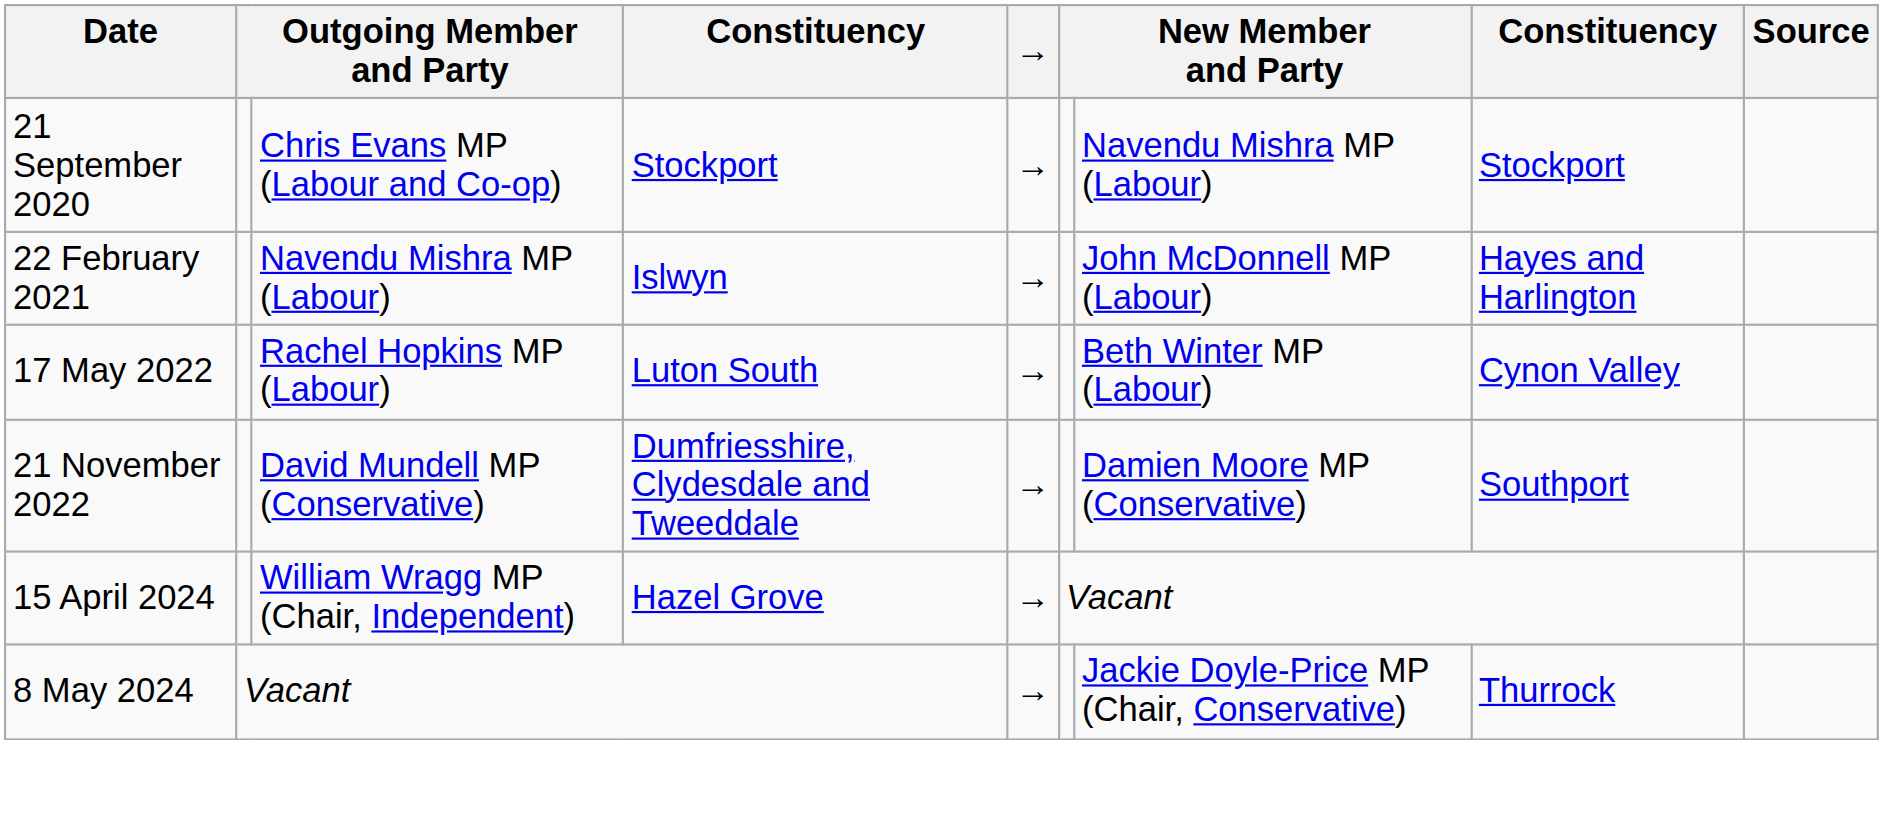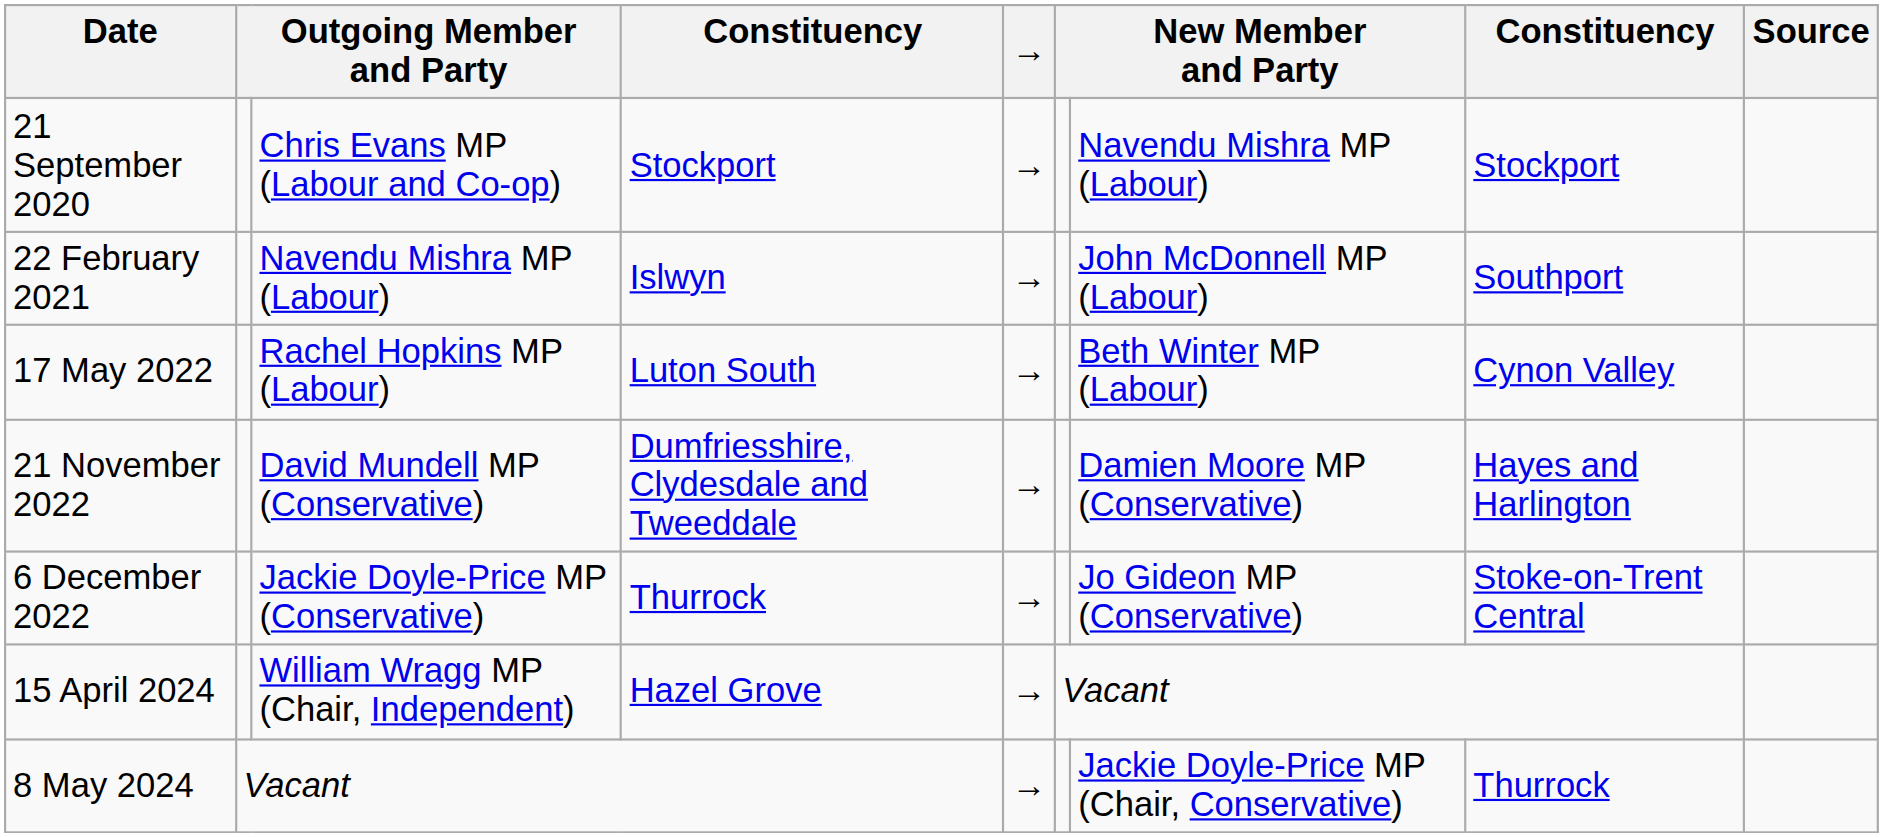(1561, 277) Hayes and Harlington -> (1548, 277) Southport
(1554, 484) Southport -> (1556, 484) Hayes and Harlington
+ row: (107, 597)
